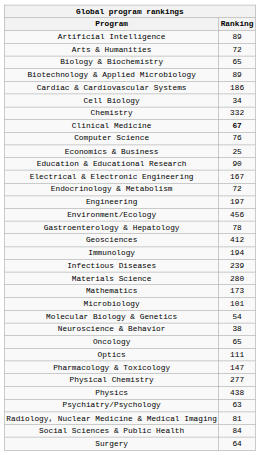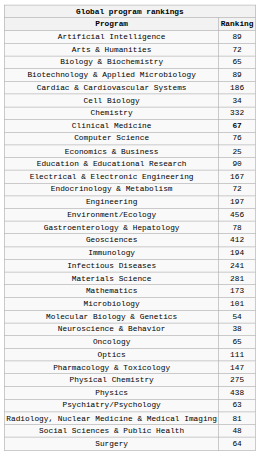(237, 266) 239 -> (237, 266) 241
(237, 278) 280 -> (237, 278) 281
(237, 380) 277 -> (237, 380) 275
(237, 431) 84 -> (237, 431) 48
